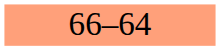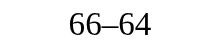(110, 24) lightsalmon background -> (110, 24) no background
